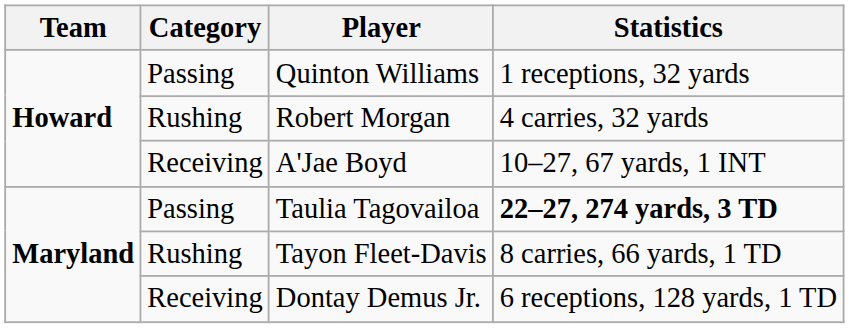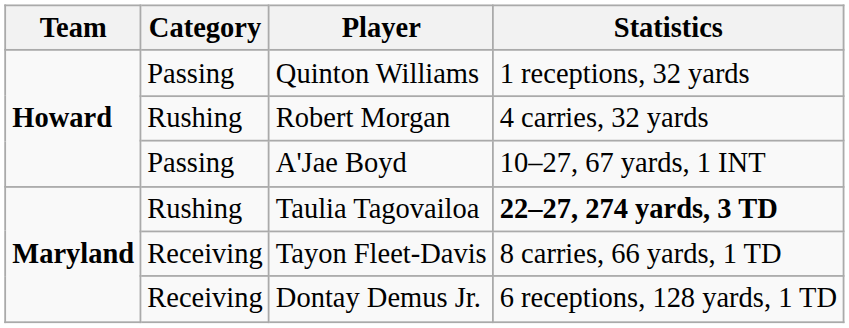(205, 163) Receiving -> (191, 163) Passing
(191, 208) Passing -> (195, 208) Rushing
(195, 253) Rushing -> (205, 253) Receiving
